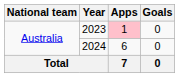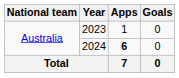(124, 30) pink background -> (124, 30) no background
(124, 47) normal -> (124, 47) bold
